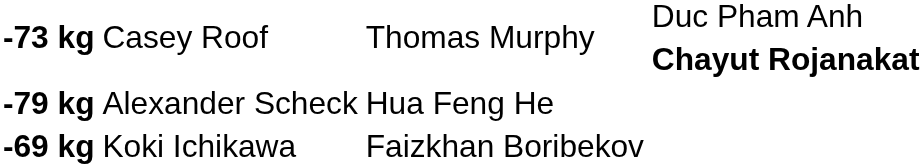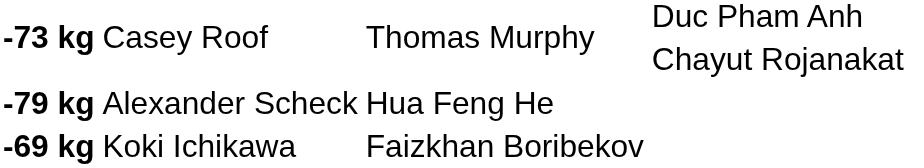(786, 59) bold -> (778, 59) normal
